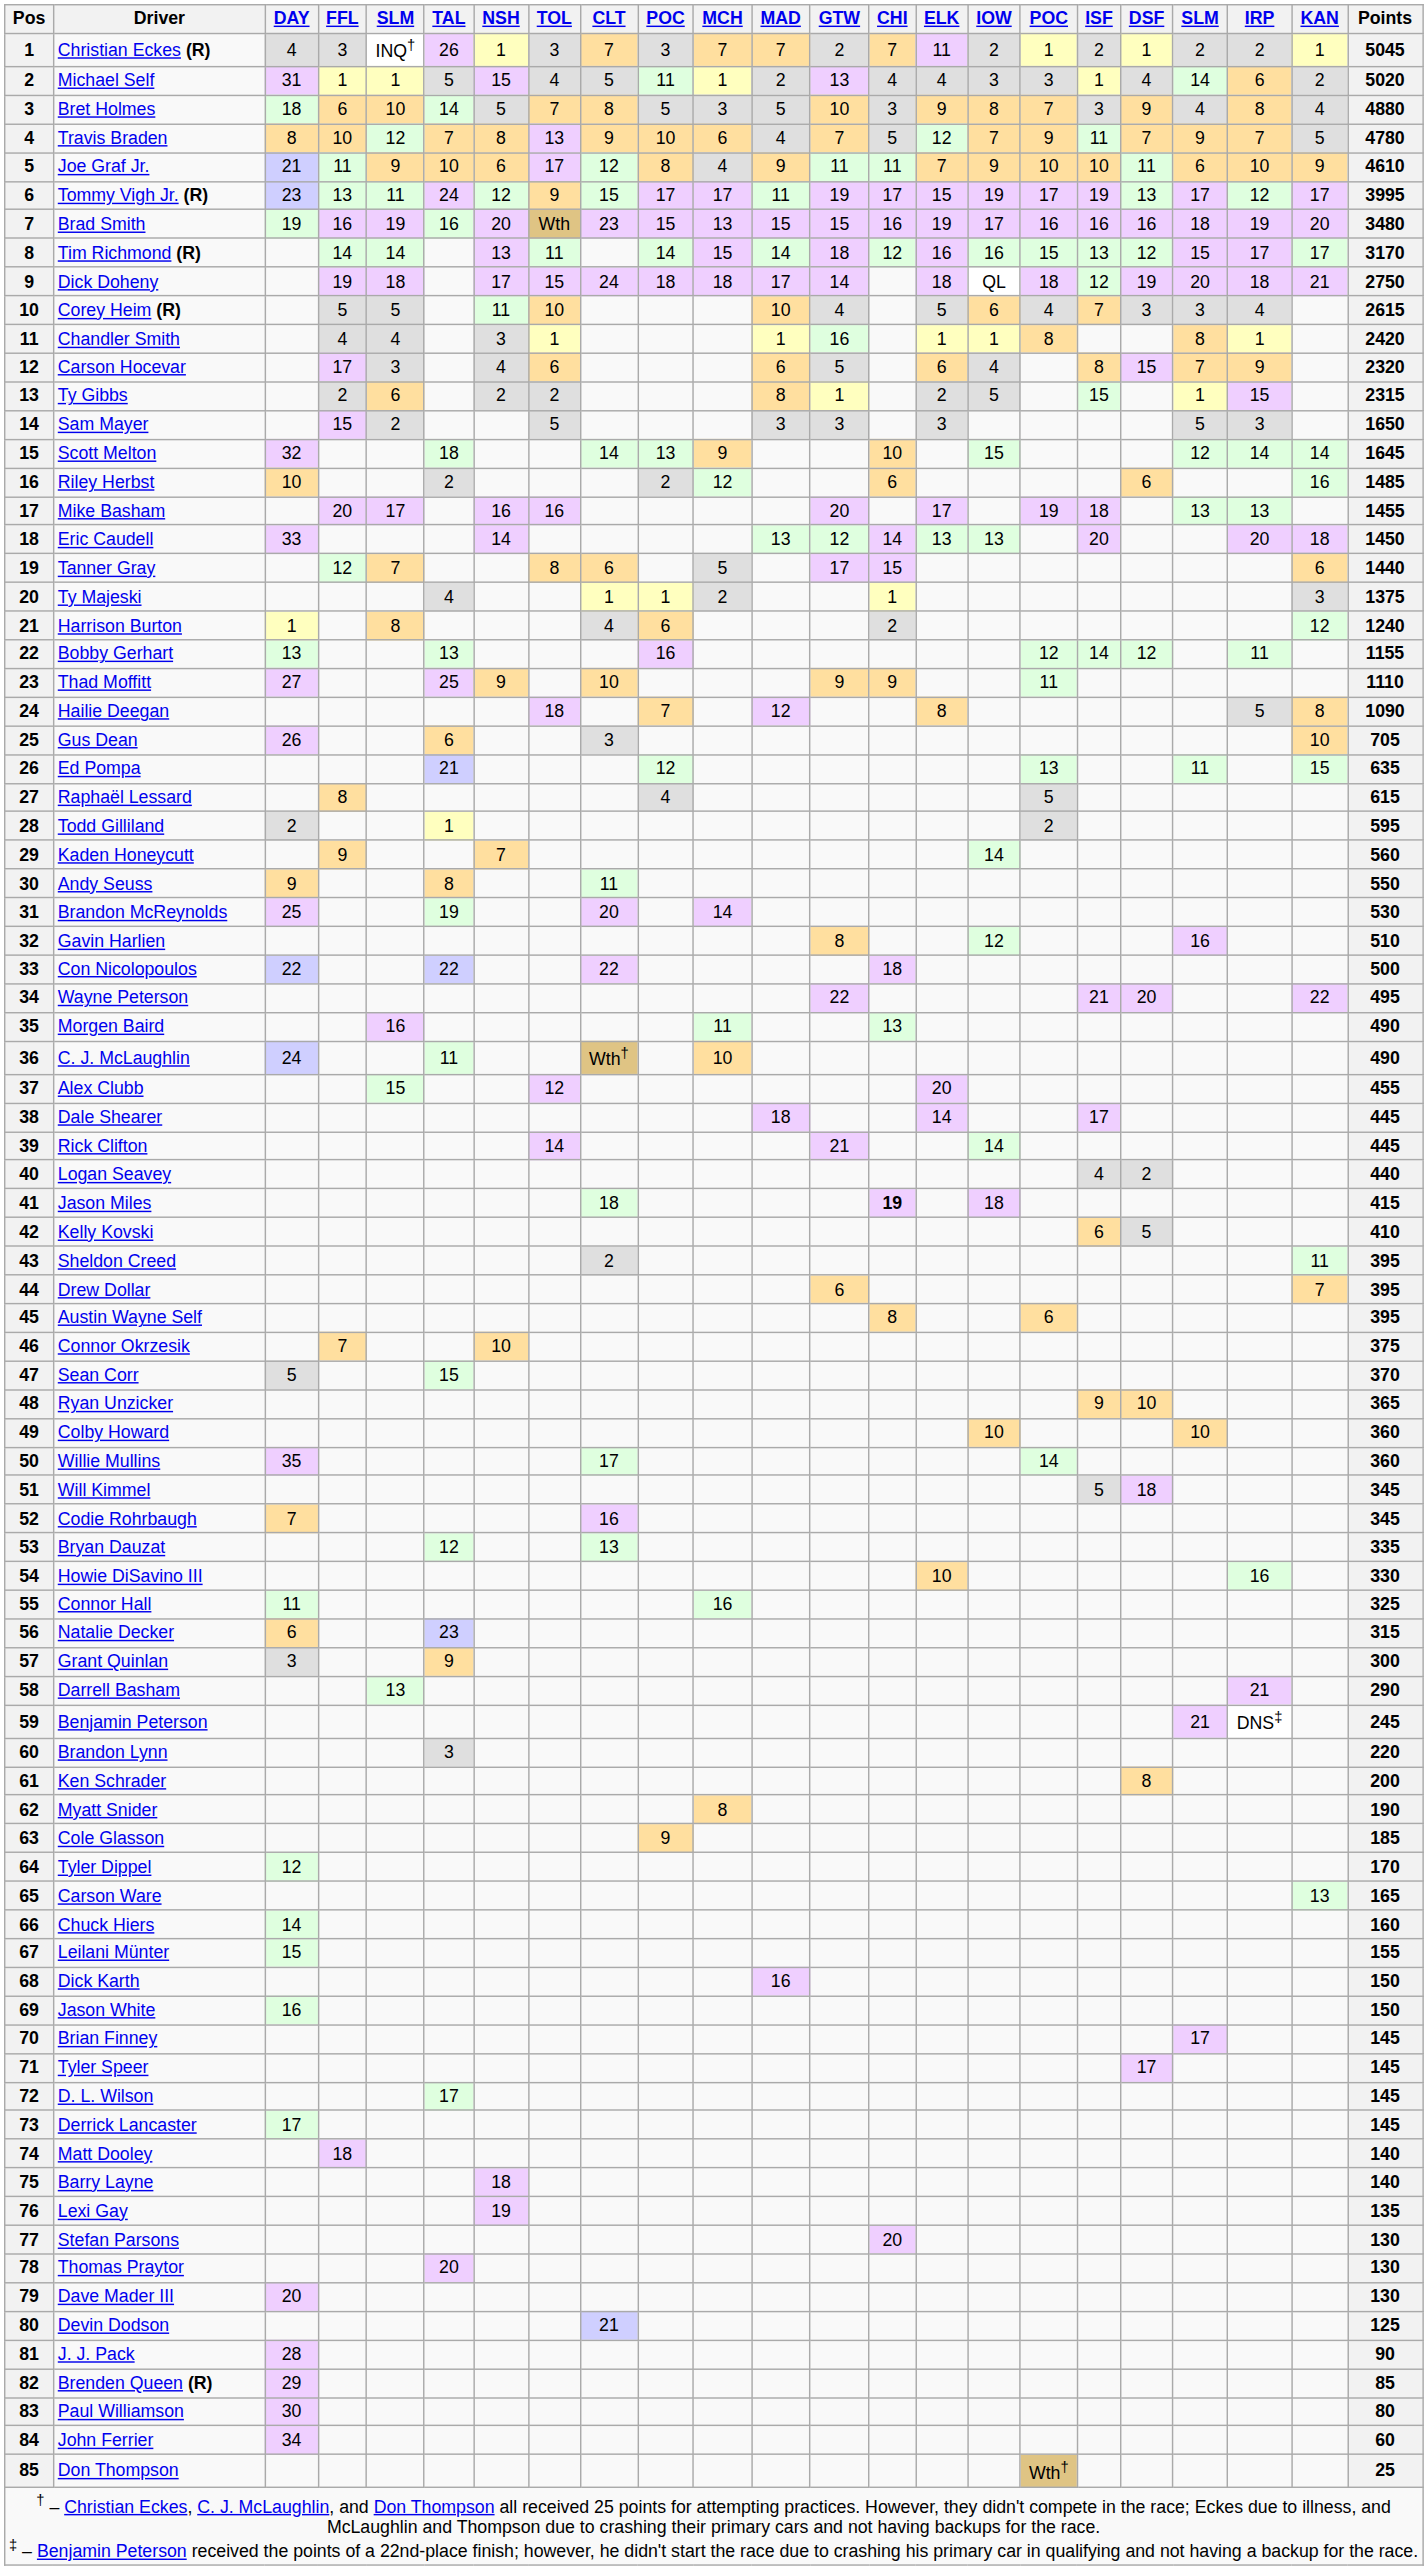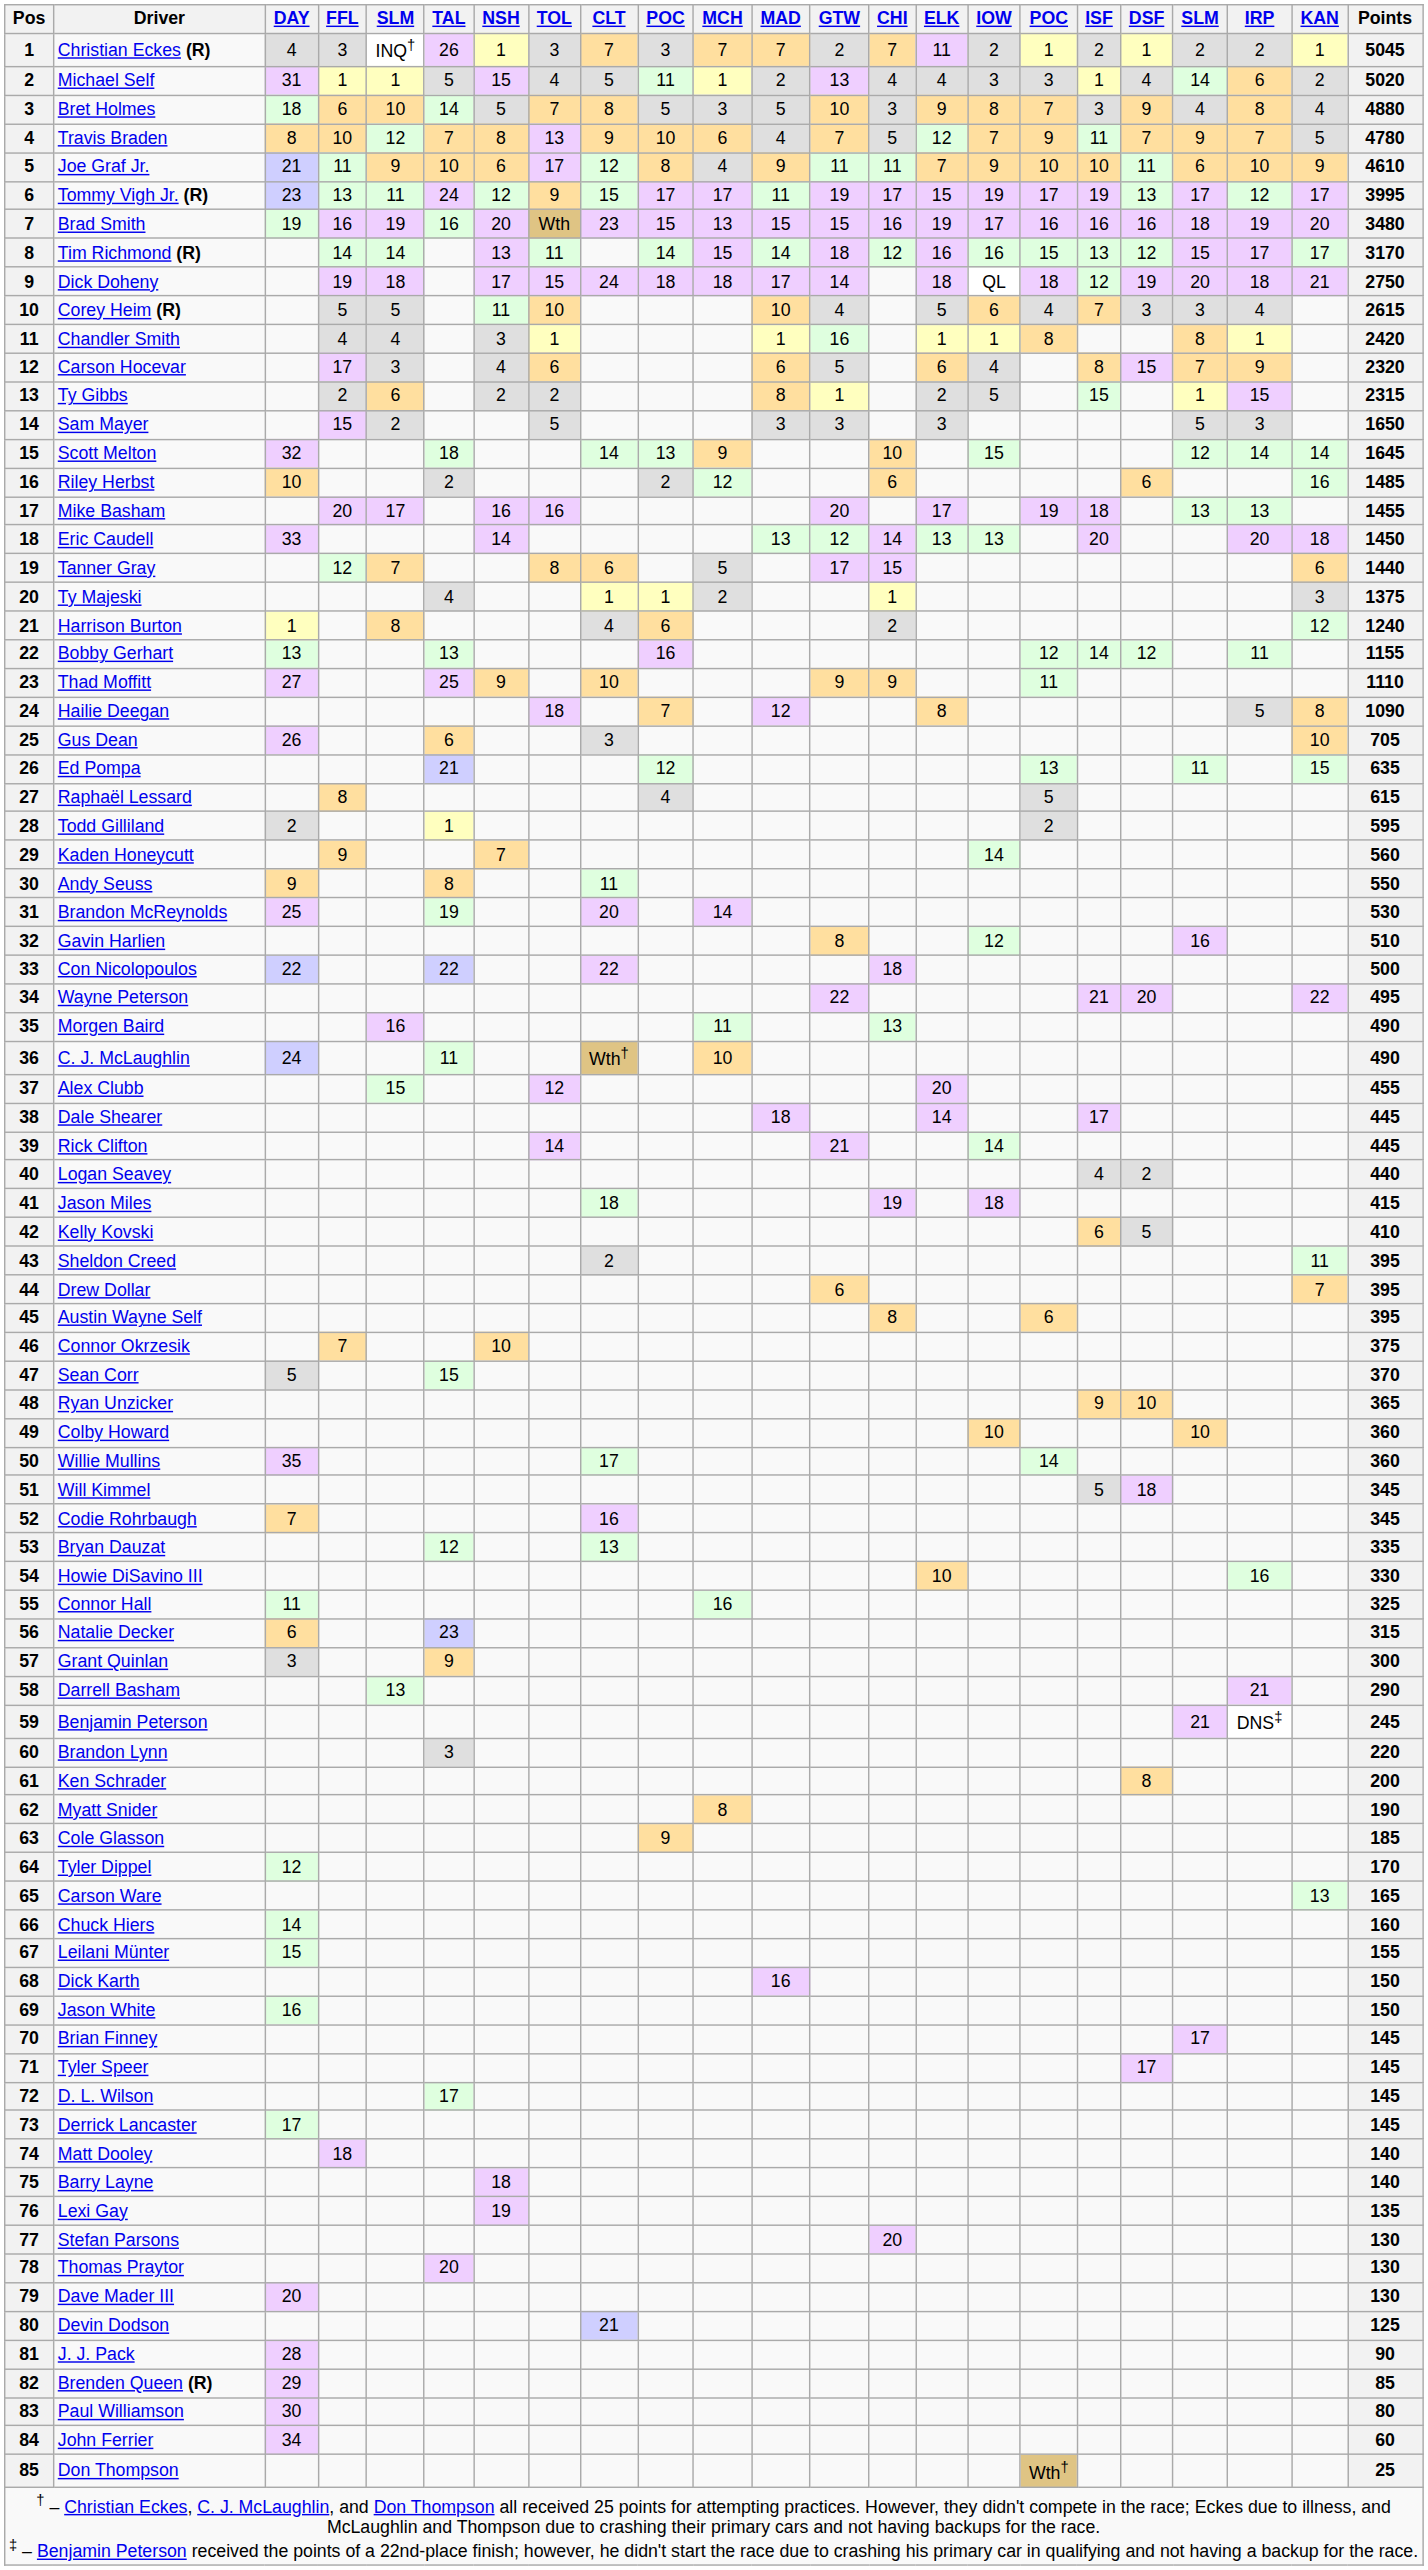(892, 1204) bold -> (892, 1204) normal
